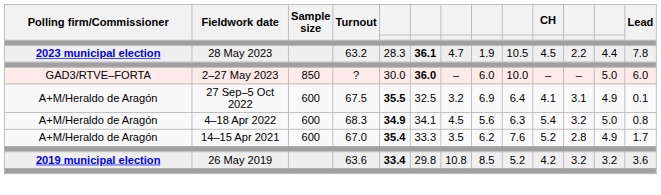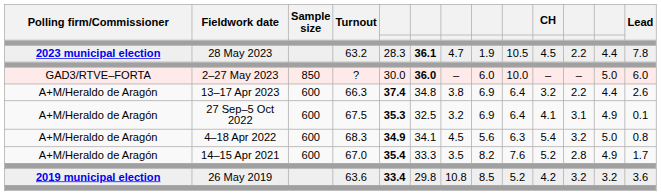+ row: (240, 92)
(395, 98) 35.5 -> (395, 115) 35.3
(487, 138) 6.2 -> (487, 155) 8.2
